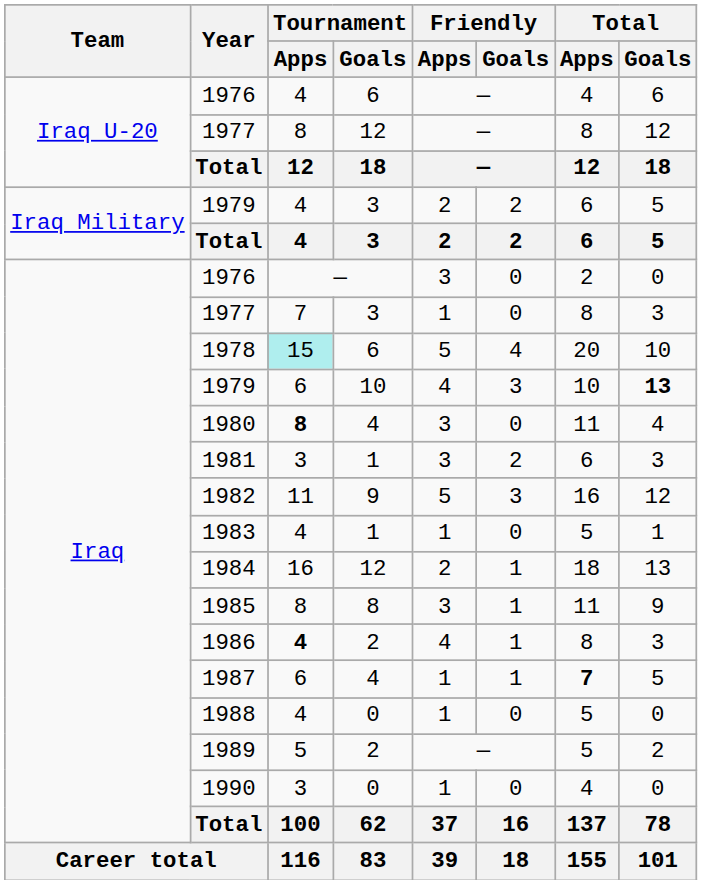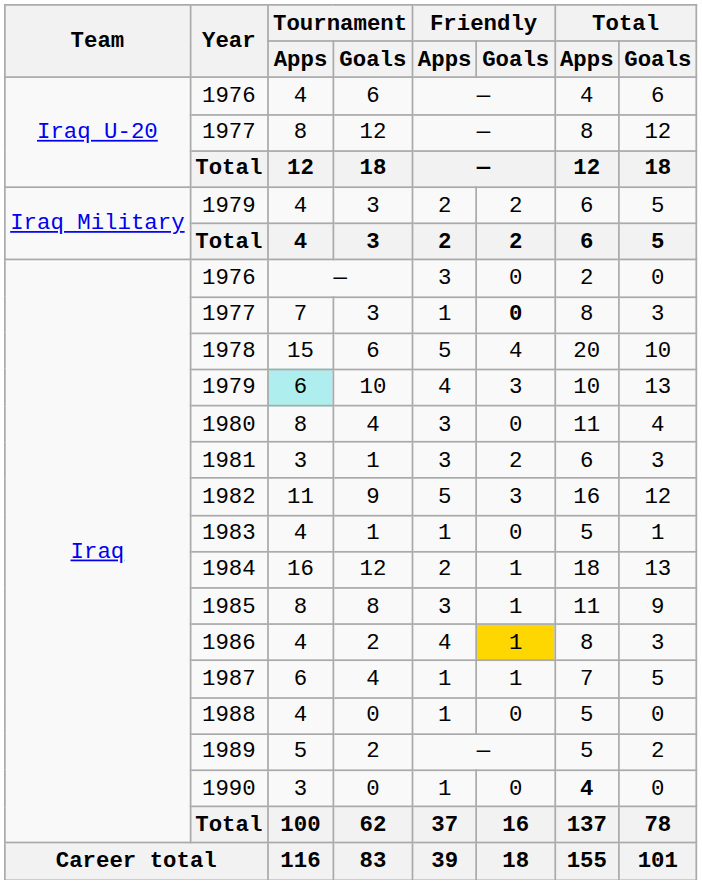(516, 315) normal -> (516, 315) bold
(300, 351) paleturquoise background -> (300, 351) no background
(300, 388) no background -> (300, 388) paleturquoise background
(658, 388) bold -> (658, 388) normal
(300, 424) bold -> (300, 424) normal
(300, 643) bold -> (300, 643) normal
(516, 643) no background -> (516, 643) gold background
(587, 679) bold -> (587, 679) normal
(587, 788) normal -> (587, 788) bold
